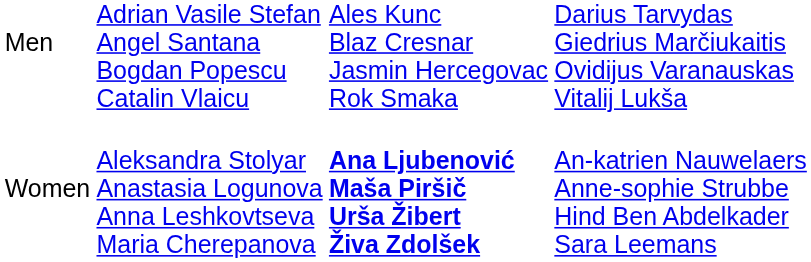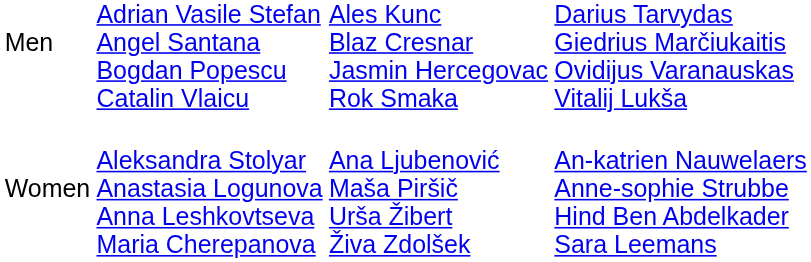(422, 203) bold -> (414, 203) normal
